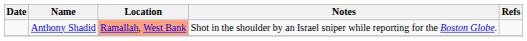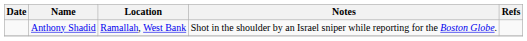(143, 28) lightsalmon background -> (143, 28) no background
